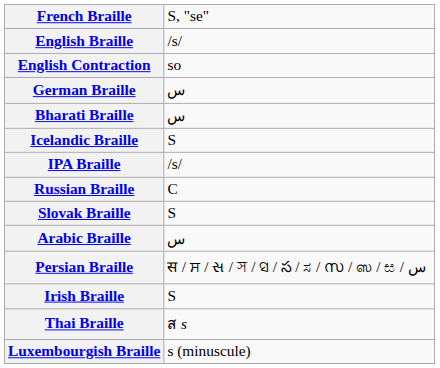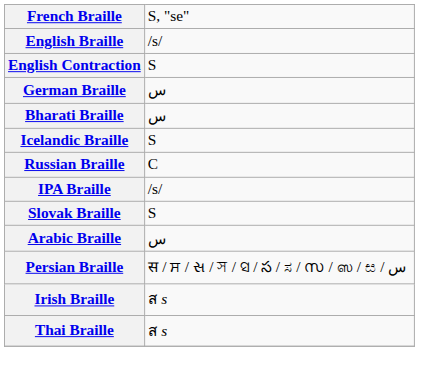(174, 65) so -> (152, 65) S
rows swapped: (84, 164) <-> (84, 189)
(172, 296) S -> (158, 300) ส s
- row: (84, 351)
